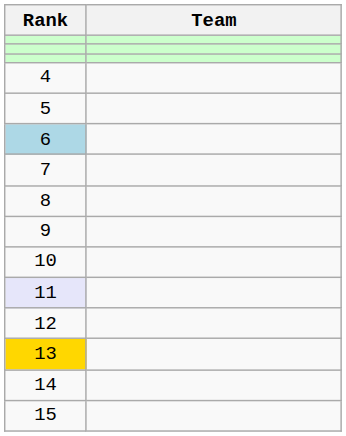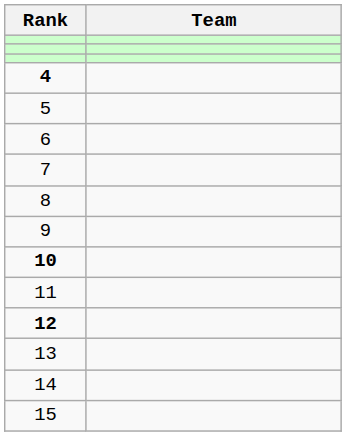(45, 78) normal -> (45, 78) bold
(45, 139) lightblue background -> (45, 139) no background
(45, 262) normal -> (45, 262) bold
(45, 293) lavender background -> (45, 293) no background
(45, 323) normal -> (45, 323) bold
(45, 354) gold background -> (45, 354) no background
